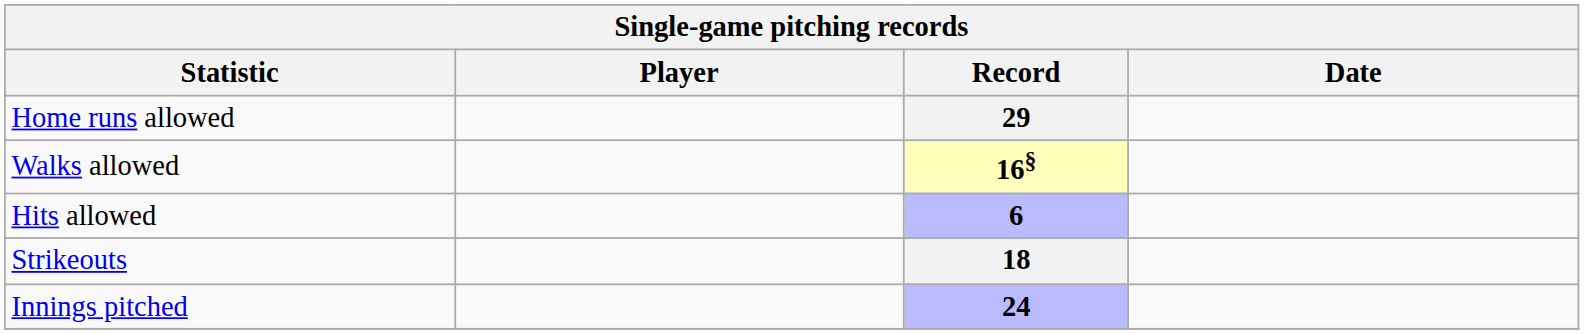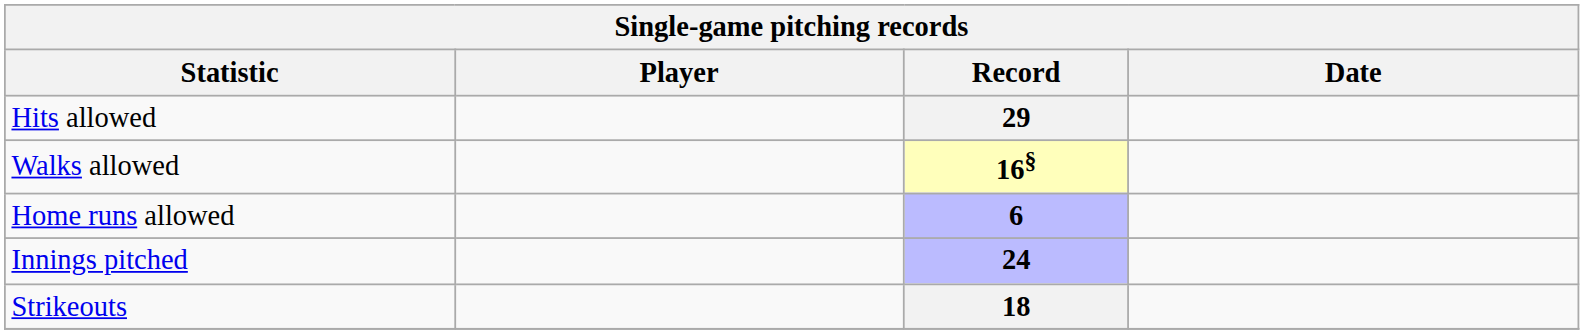(123, 117) Home runs allowed -> (84, 117) Hits allowed
(84, 215) Hits allowed -> (123, 215) Home runs allowed
rows swapped: (1016, 305) <-> (1016, 260)
